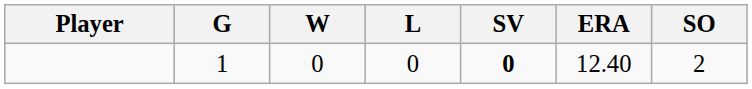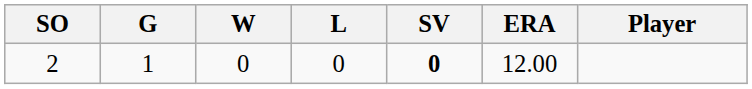columns swapped: (90, 24) <-> (699, 24)
(604, 63) 12.40 -> (530, 63) 12.00
